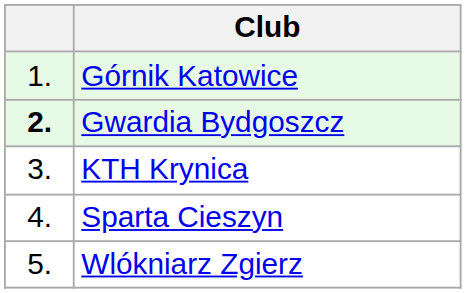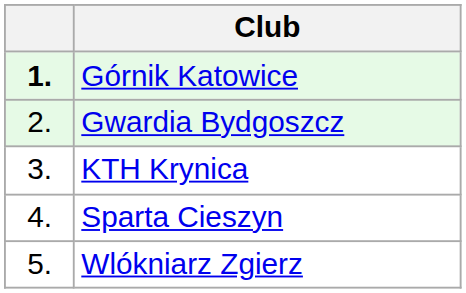(40, 75) normal -> (40, 75) bold
(40, 122) bold -> (40, 122) normal
